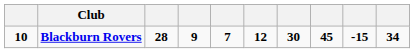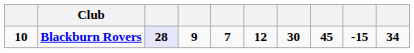(161, 36) no background -> (161, 36) lavender background
